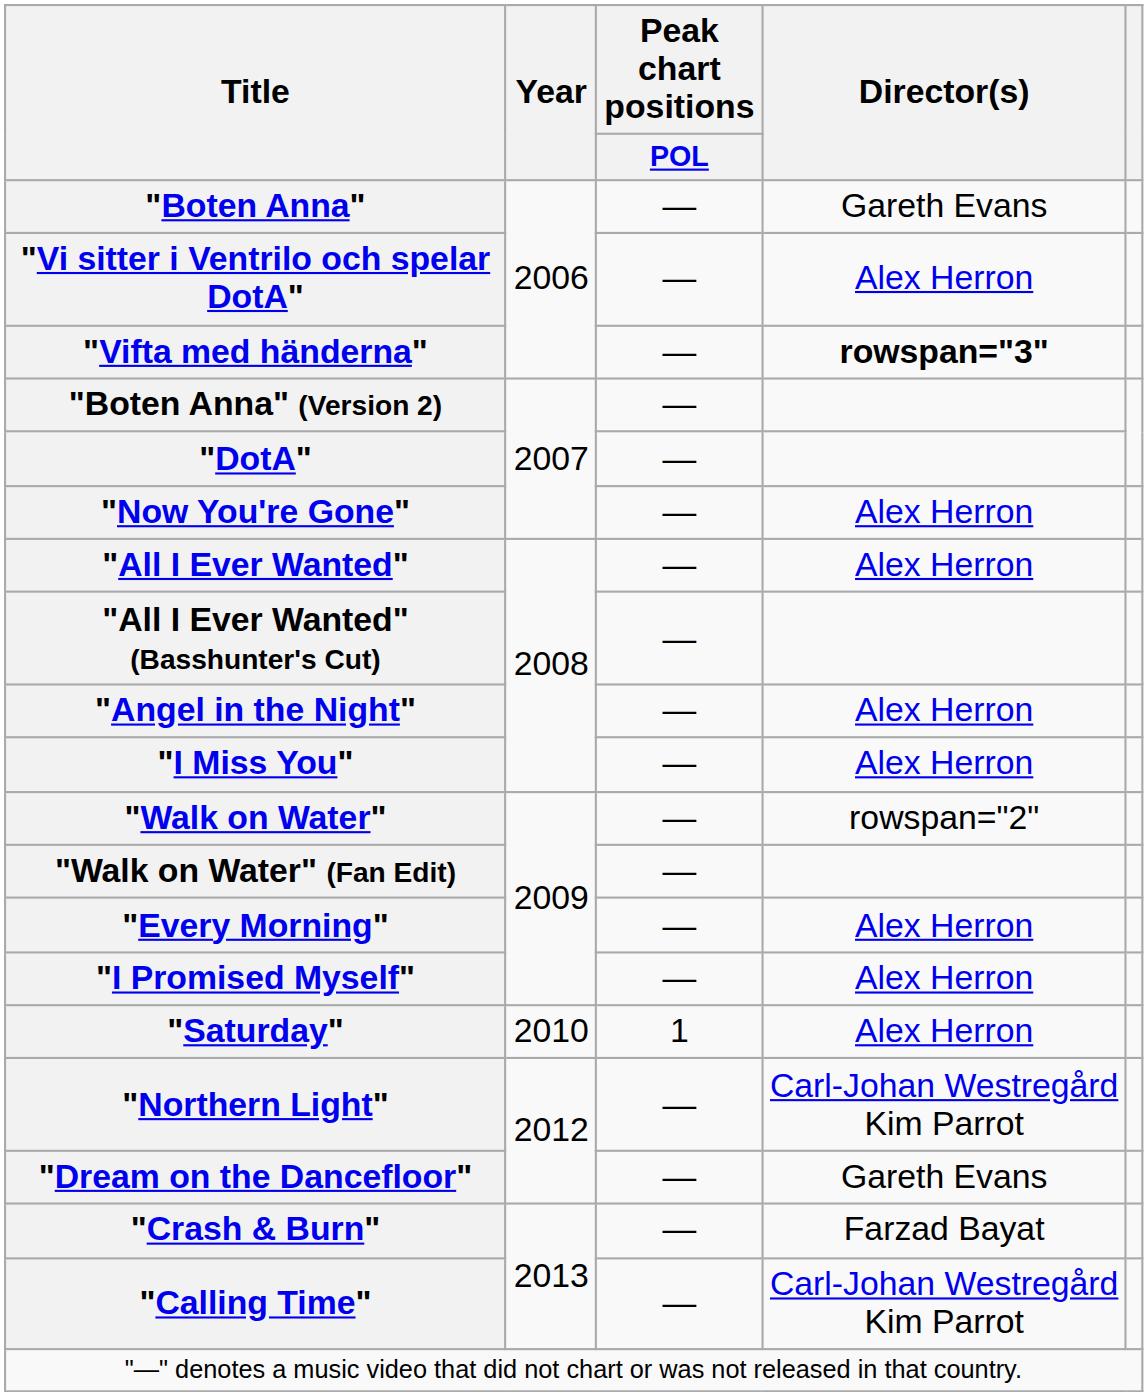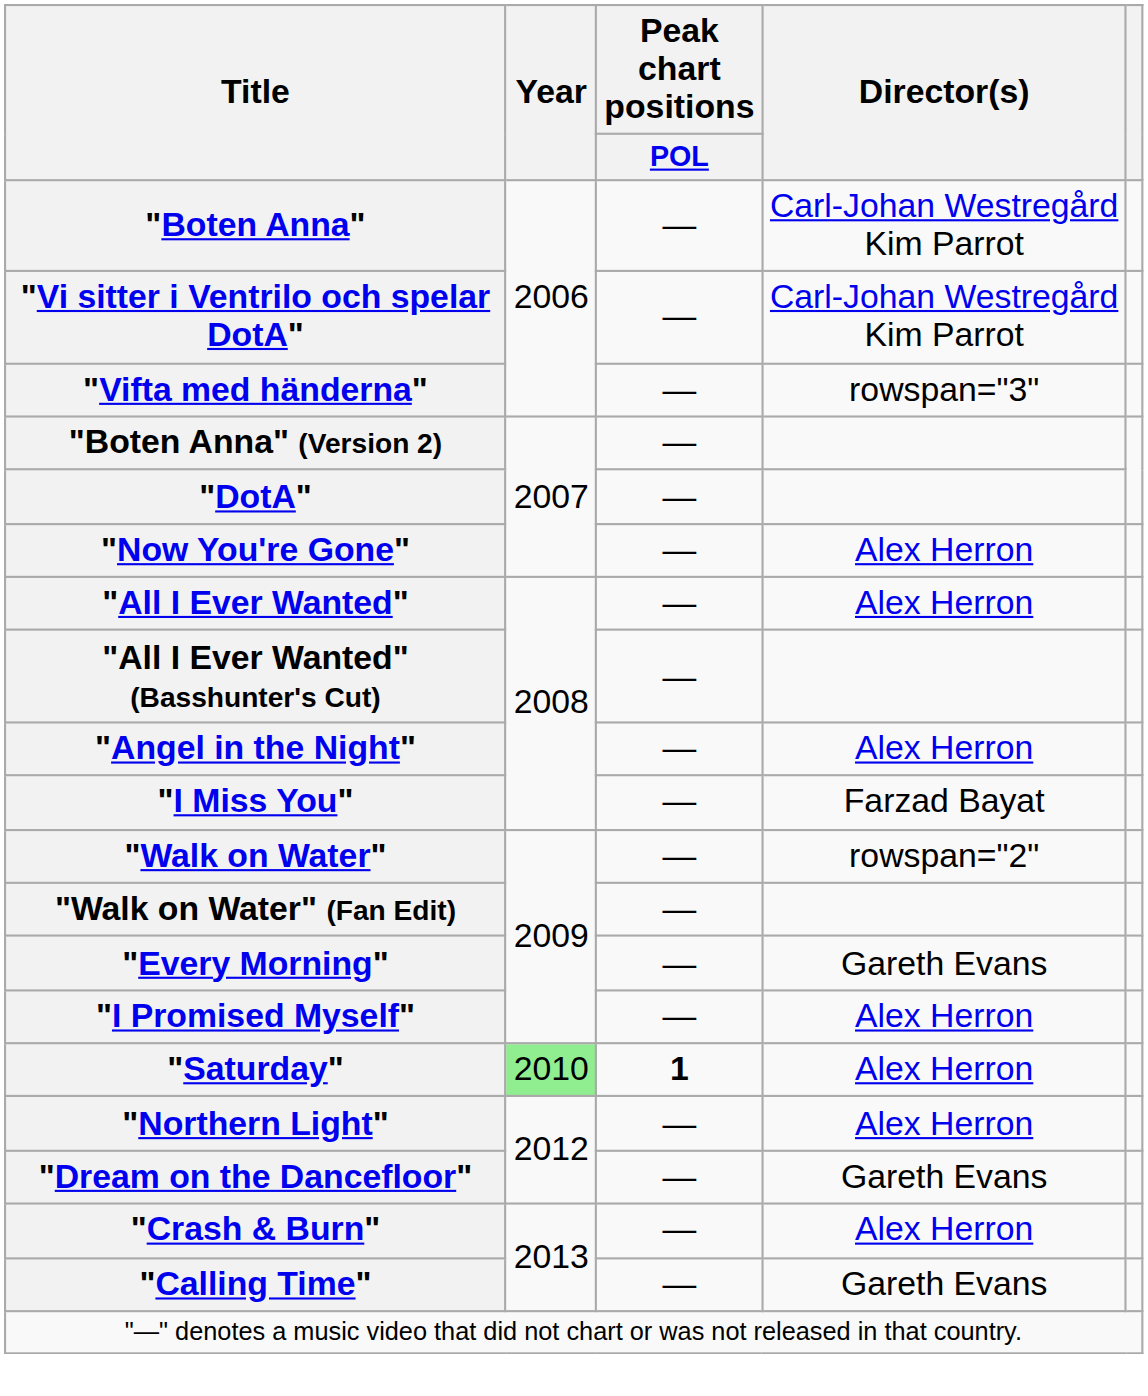(944, 206) Gareth Evans -> (944, 224) Carl-Johan Westregård Kim Parrot
(944, 278) Alex Herron -> (944, 316) Carl-Johan Westregård Kim Parrot
(944, 351) bold -> (944, 389) normal
(944, 763) Alex Herron -> (944, 801) Farzad Bayat
(944, 924) Alex Herron -> (944, 962) Gareth Evans
(551, 1031) no background -> (551, 1069) lightgreen background
(679, 1031) normal -> (679, 1069) bold
(944, 1104) Carl-Johan Westregård Kim Parrot -> (944, 1123) Alex Herron
(944, 1230) Farzad Bayat -> (944, 1230) Alex Herron
(944, 1302) Carl-Johan Westregård Kim Parrot -> (944, 1283) Gareth Evans
